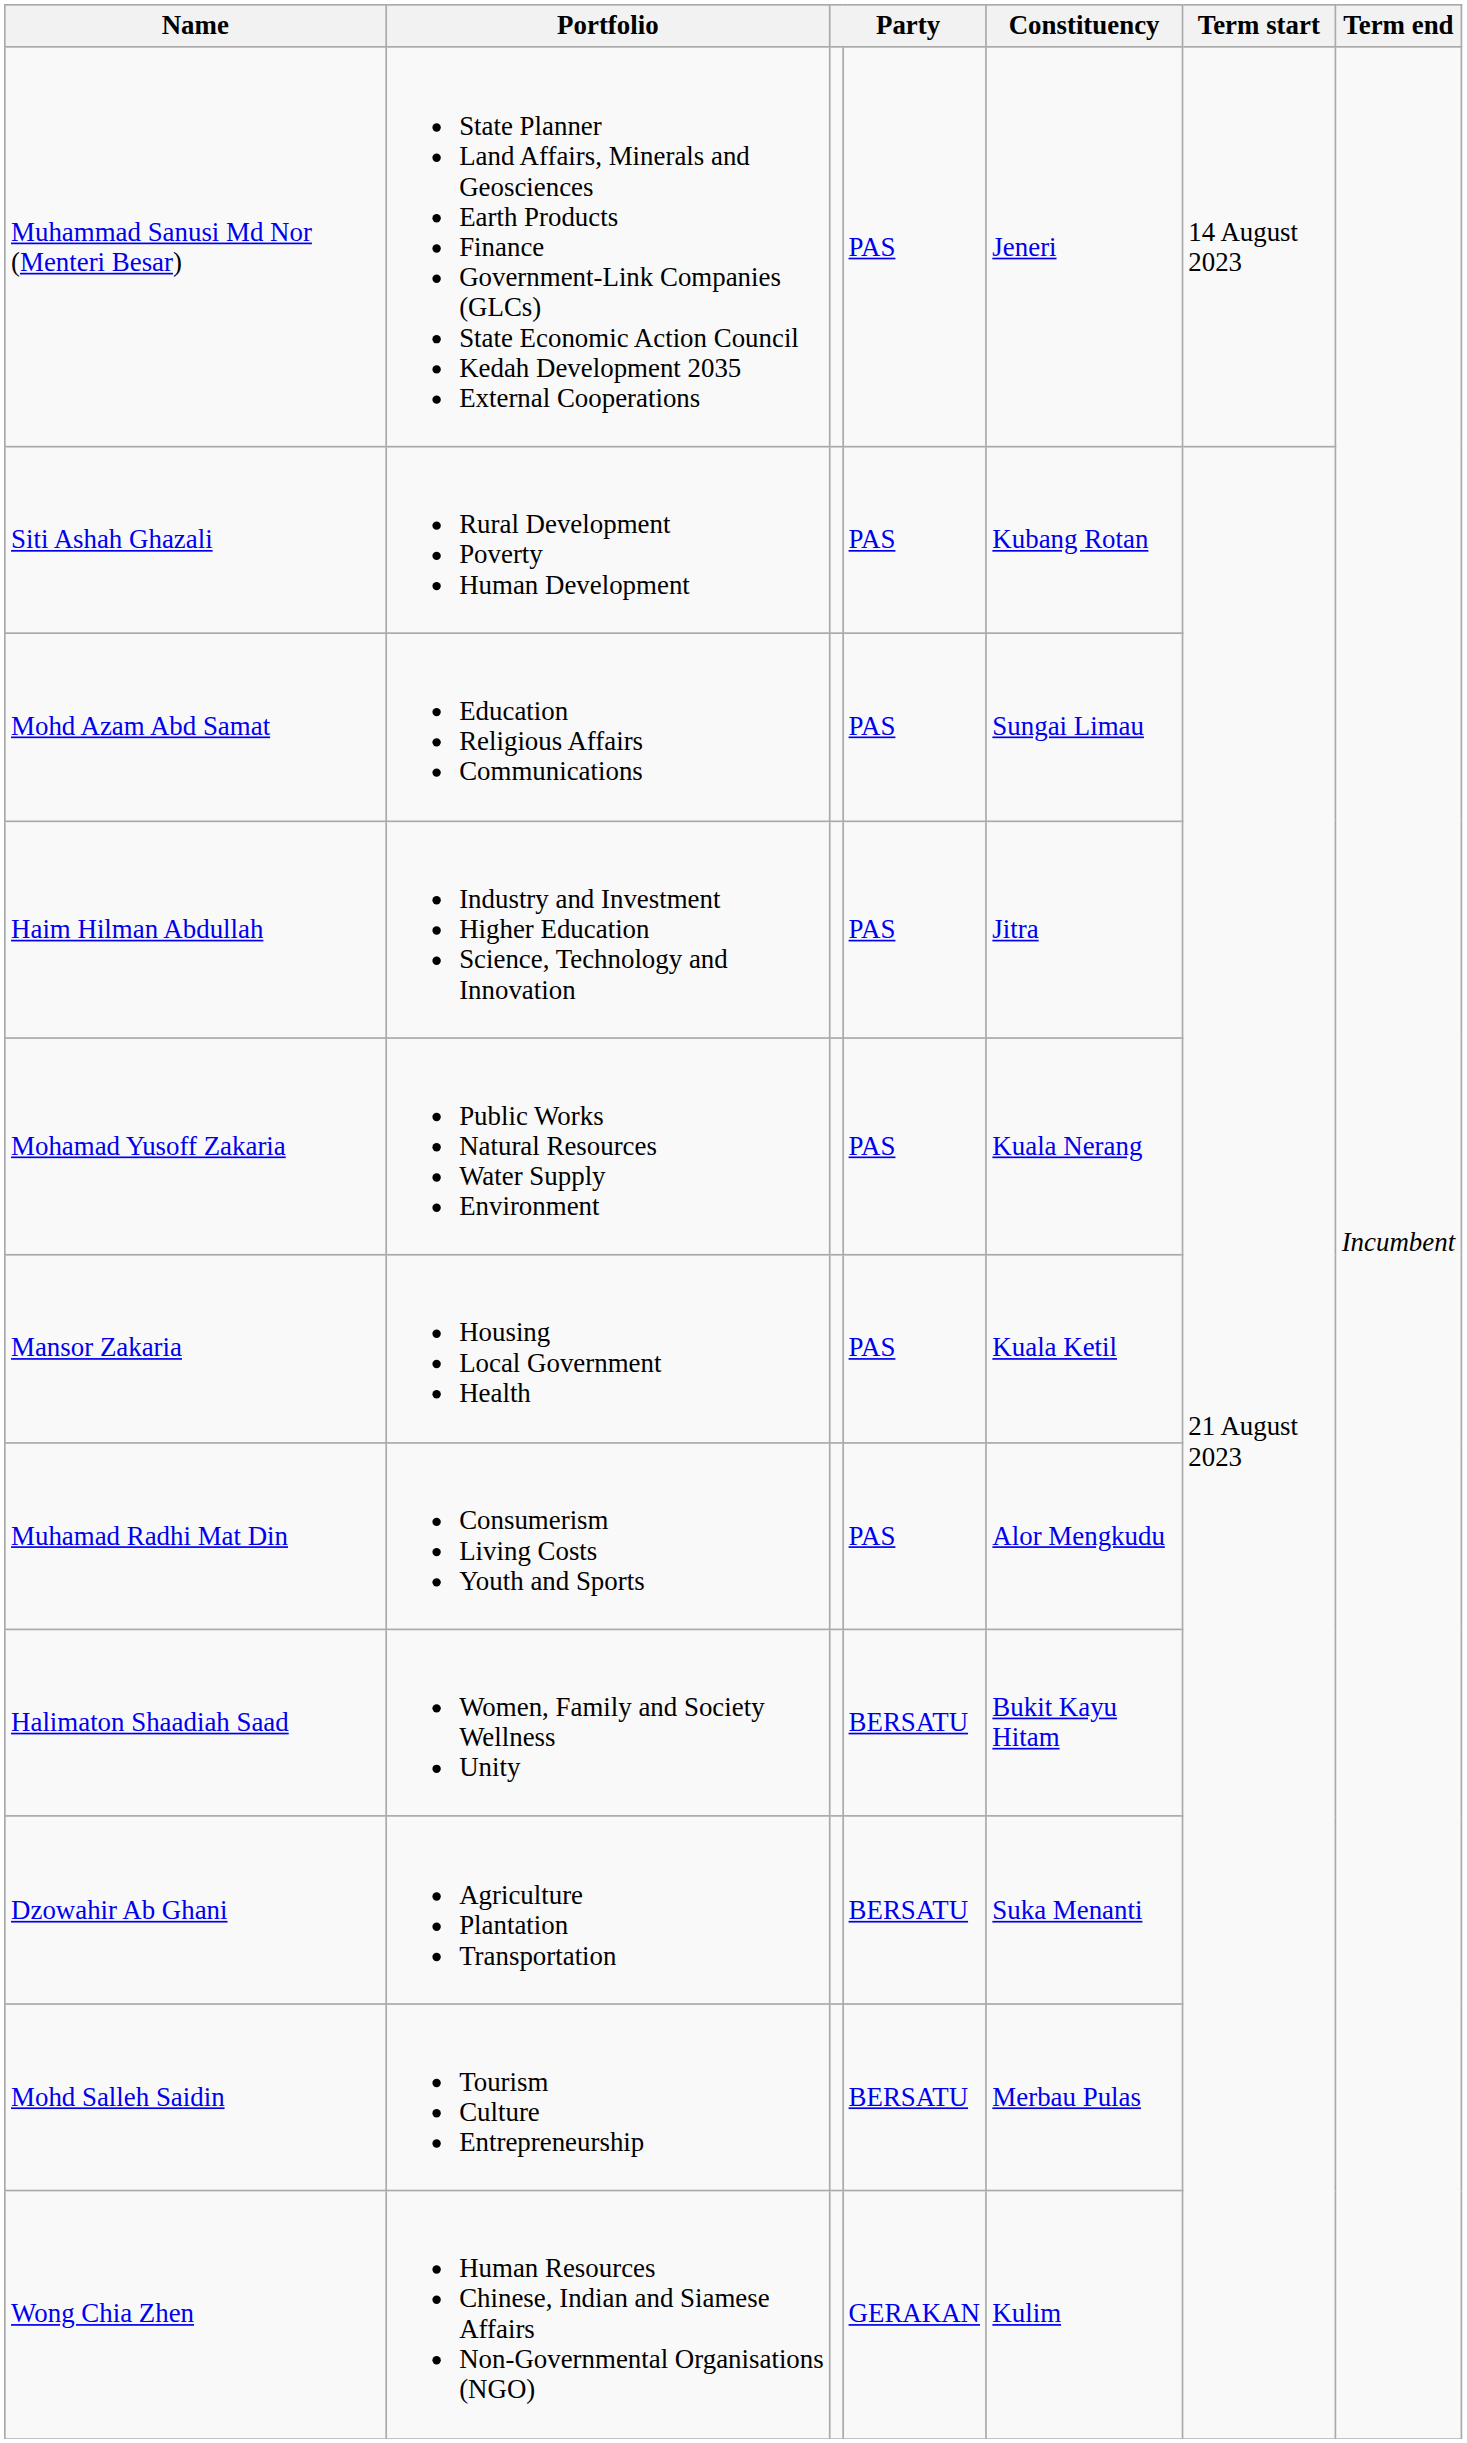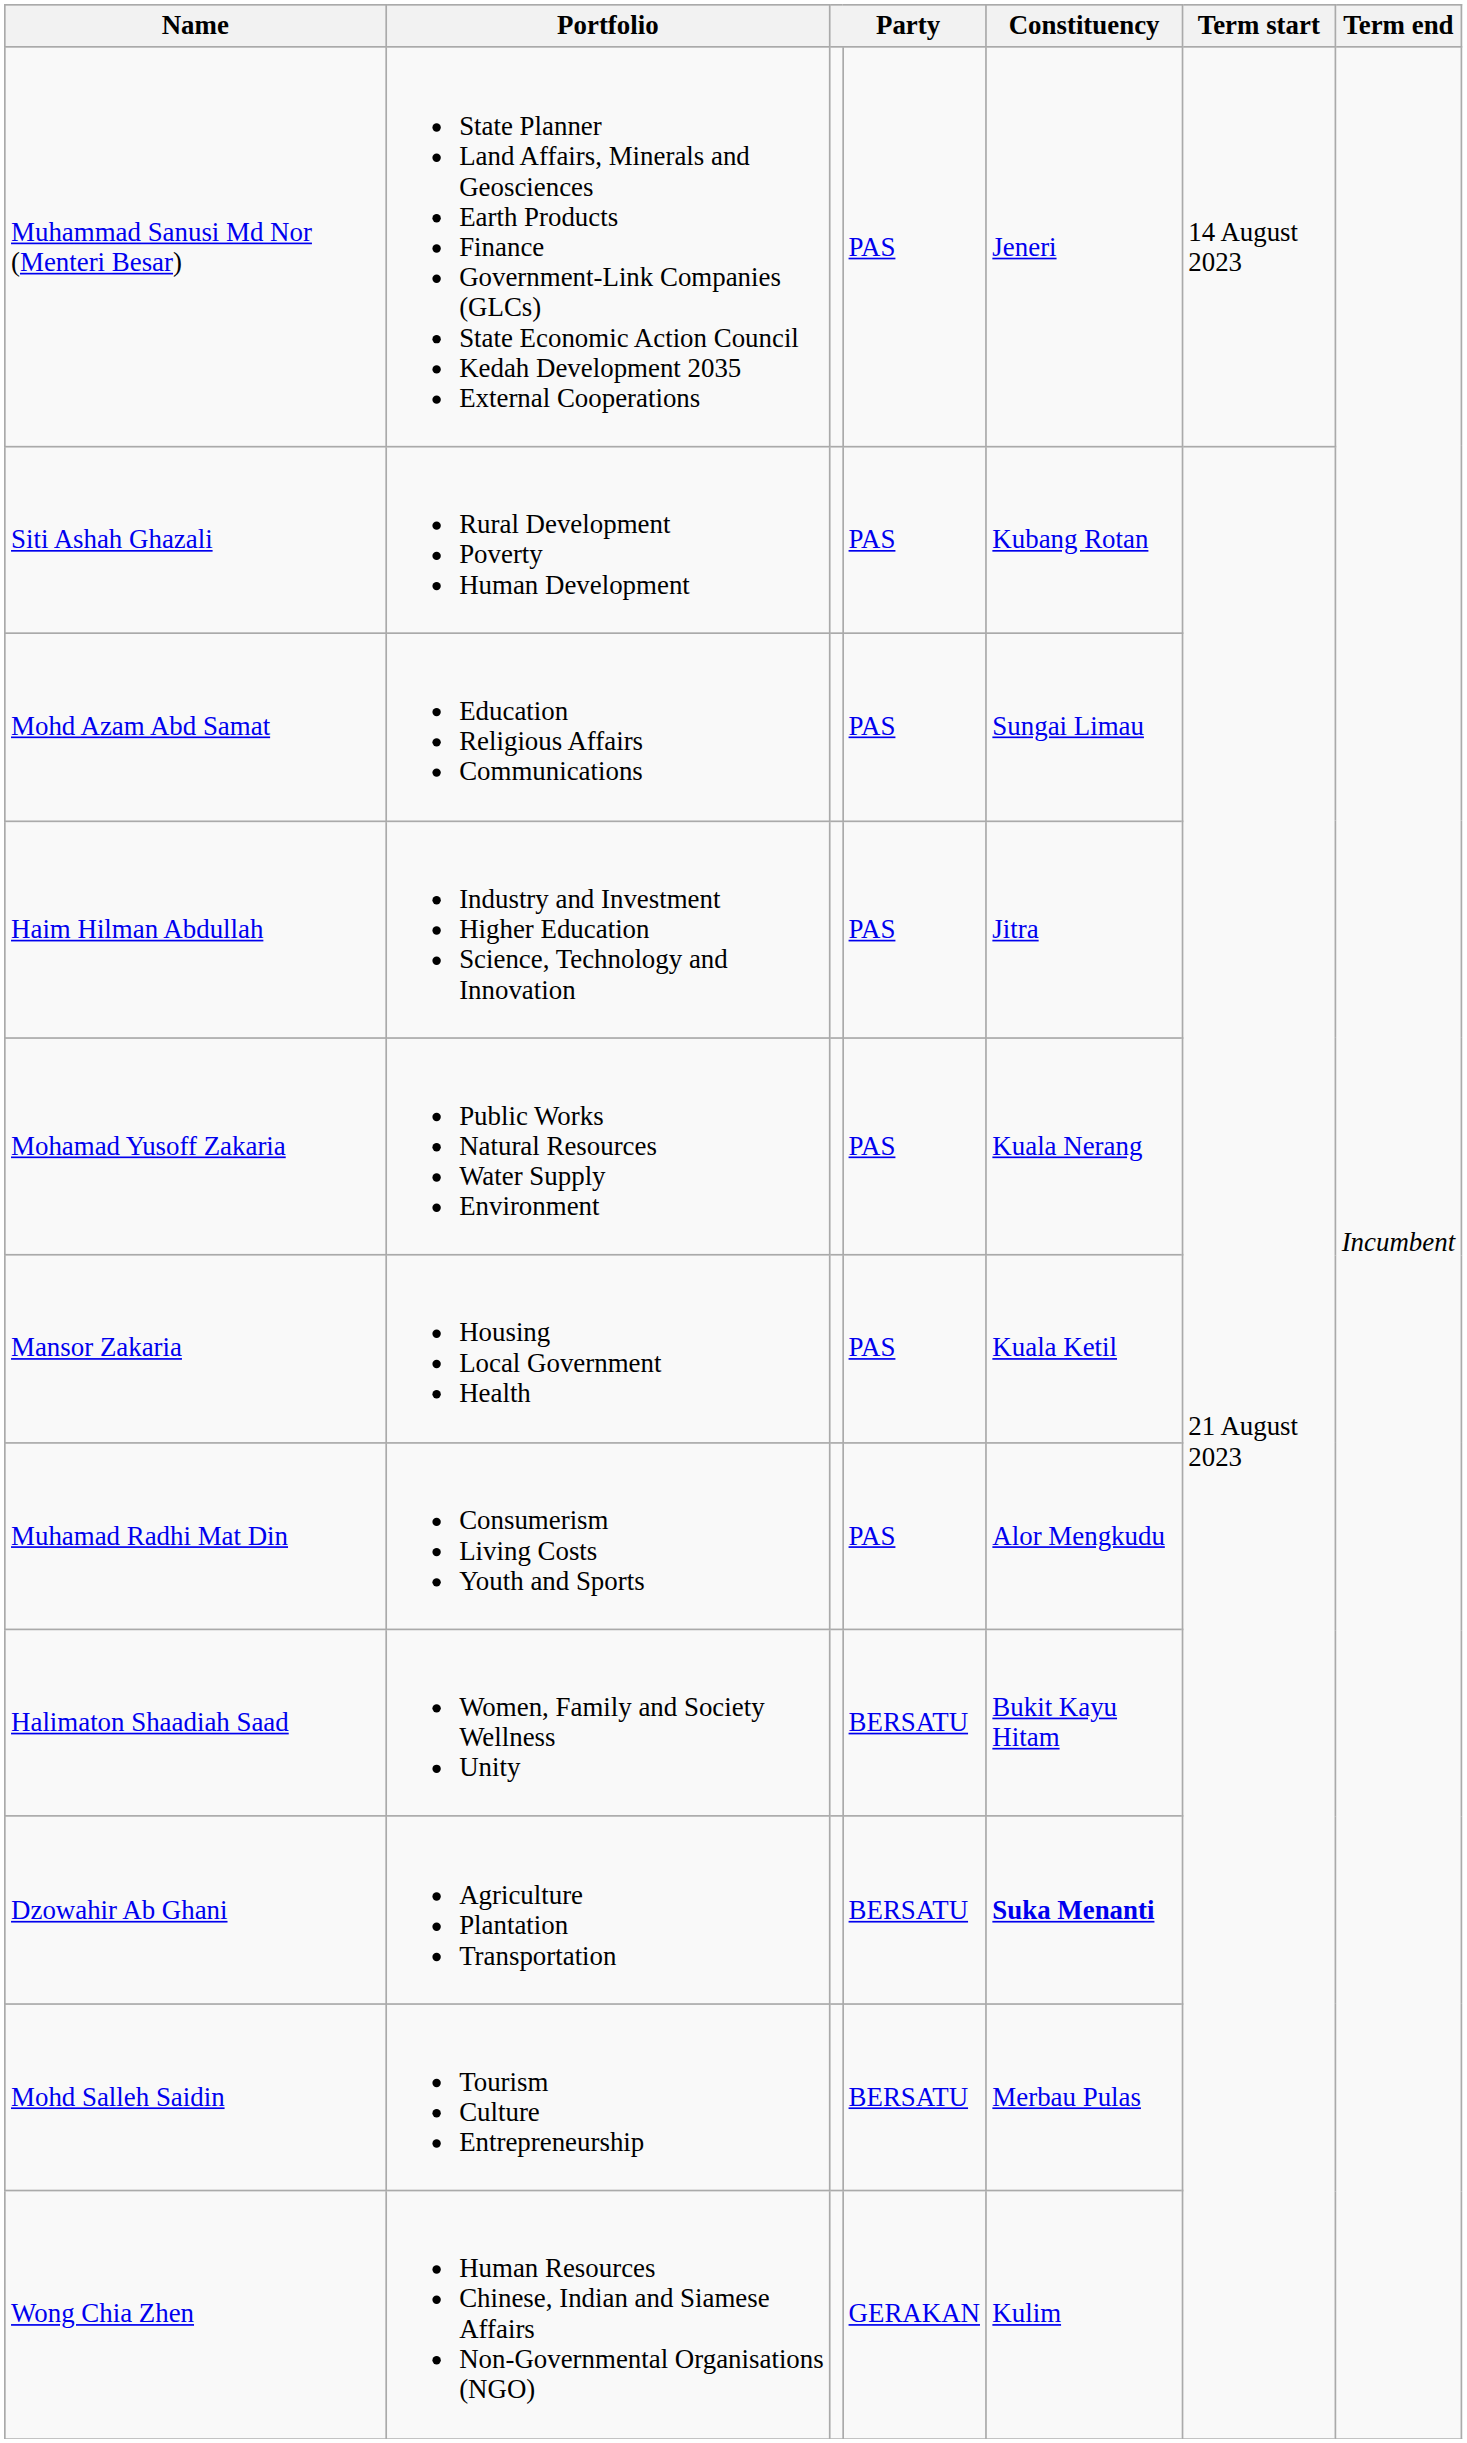(1067, 1909) normal -> (1073, 1909) bold
